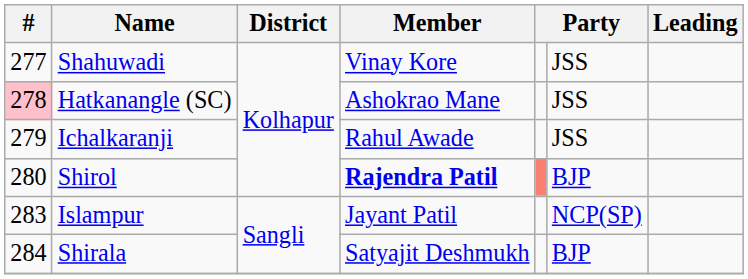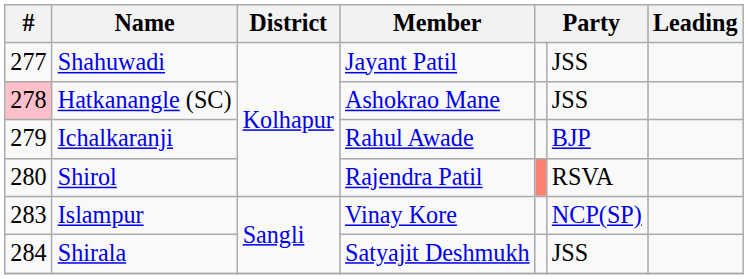(401, 61) Vinay Kore -> (401, 61) Jayant Patil
(570, 138) JSS -> (571, 138) BJP
(421, 176) bold -> (414, 176) normal
(571, 176) BJP -> (583, 176) RSVA
(401, 215) Jayant Patil -> (401, 215) Vinay Kore
(571, 253) BJP -> (570, 253) JSS
